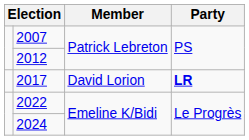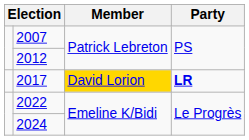(106, 80) no background -> (106, 80) gold background
